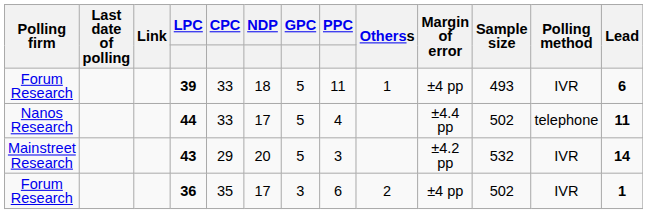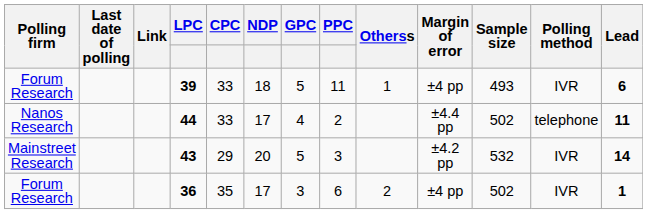(300, 121) 5 -> (300, 121) 4
(338, 121) 4 -> (338, 121) 2
